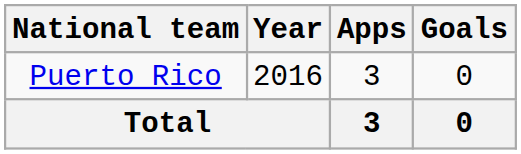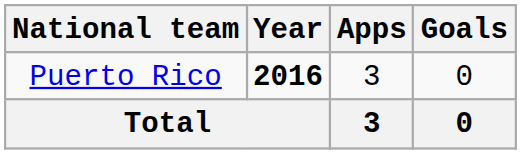(288, 76) normal -> (288, 76) bold
